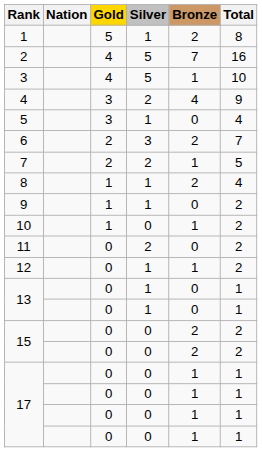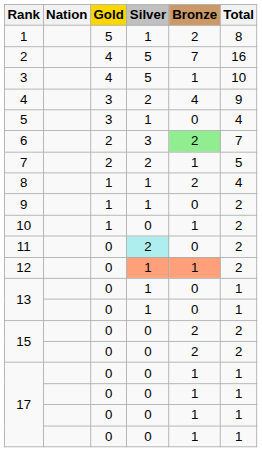(195, 141) no background -> (195, 141) lightgreen background
(148, 246) no background -> (148, 246) paleturquoise background
(148, 267) no background -> (148, 267) lightsalmon background
(195, 267) no background -> (195, 267) lightsalmon background
